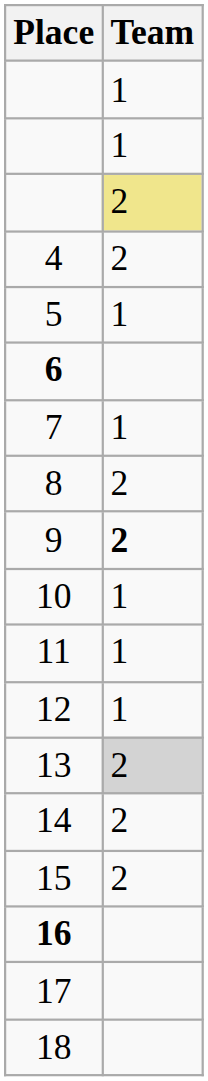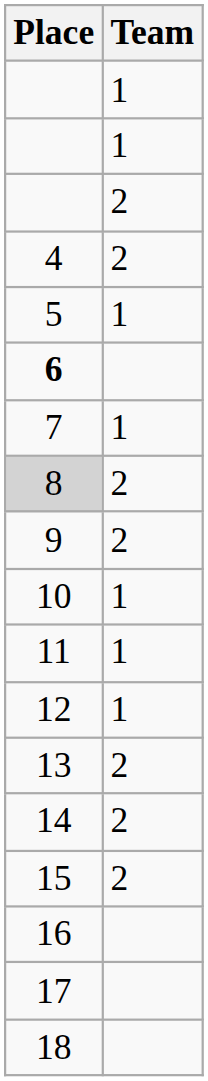(119, 201) khaki background -> (119, 201) no background
(54, 483) no background -> (54, 483) lightgrey background
(119, 539) bold -> (119, 539) normal
(119, 764) lightgrey background -> (119, 764) no background
(54, 933) bold -> (54, 933) normal
